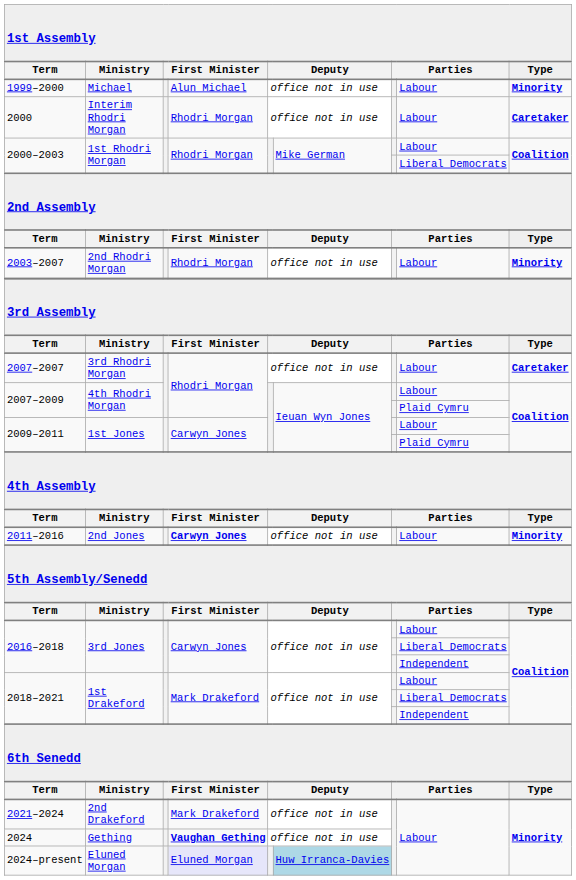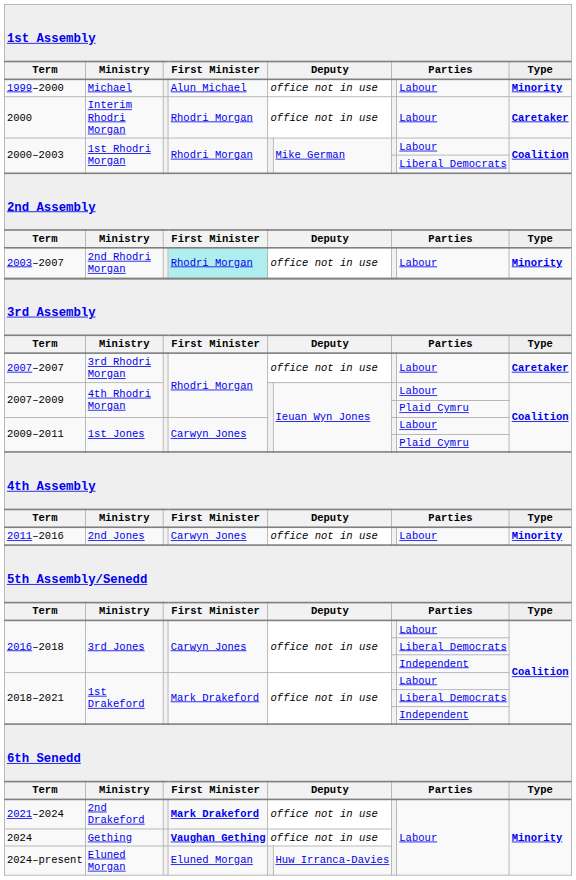(212, 263) no background -> (212, 263) paleturquoise background
(209, 536) bold -> (209, 536) normal
(215, 814) normal -> (215, 814) bold
(212, 861) lavender background -> (212, 861) no background
(332, 861) lightblue background -> (332, 861) no background
